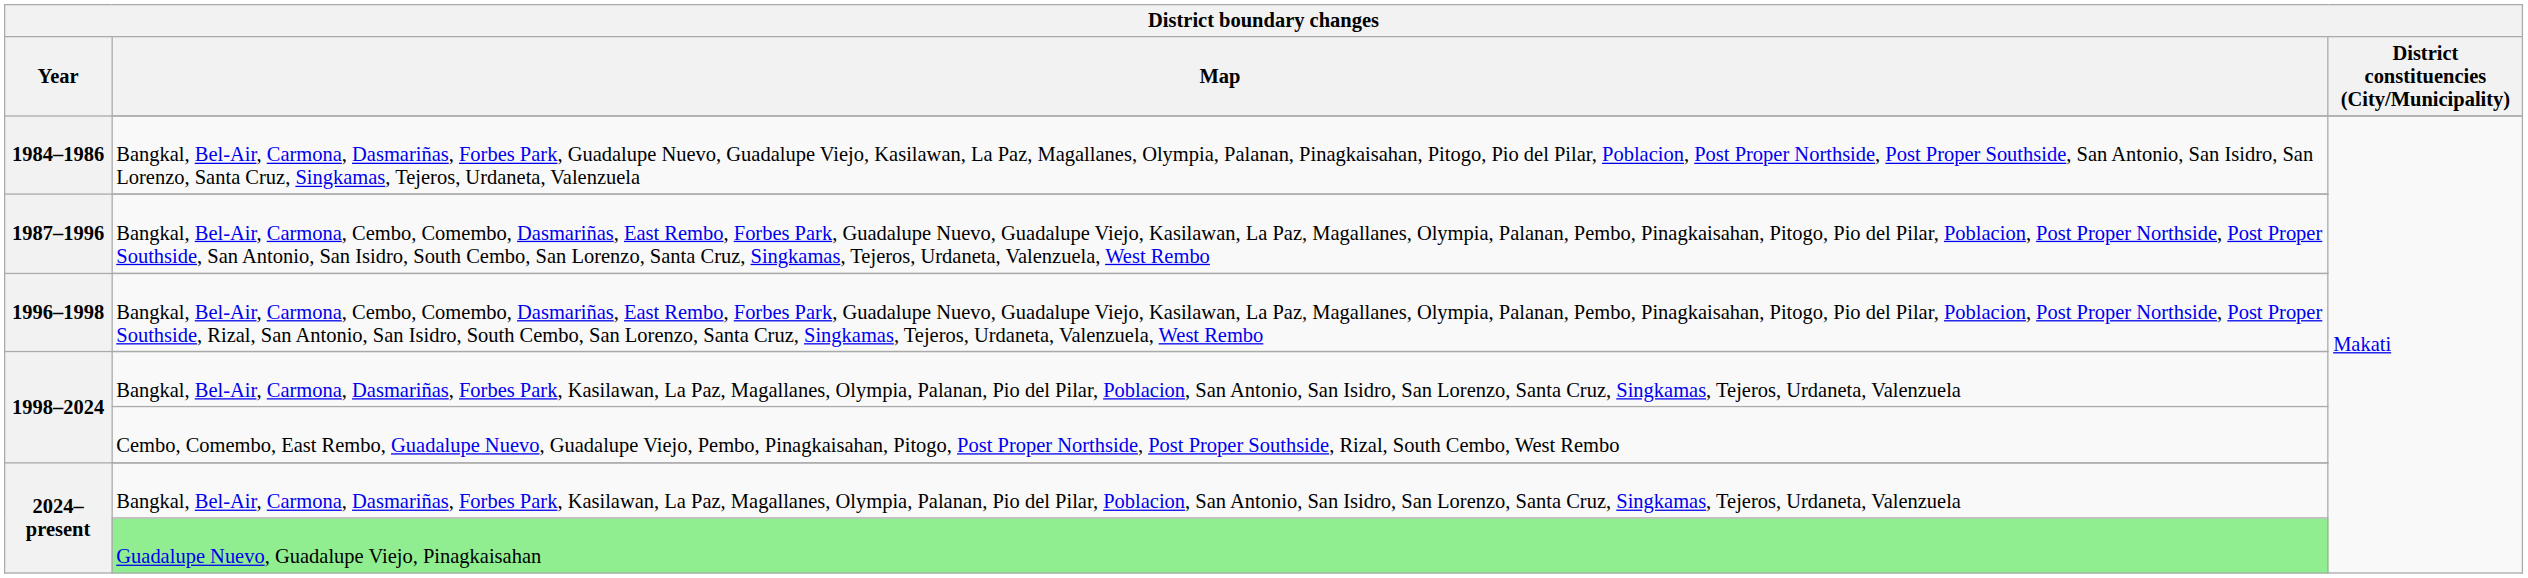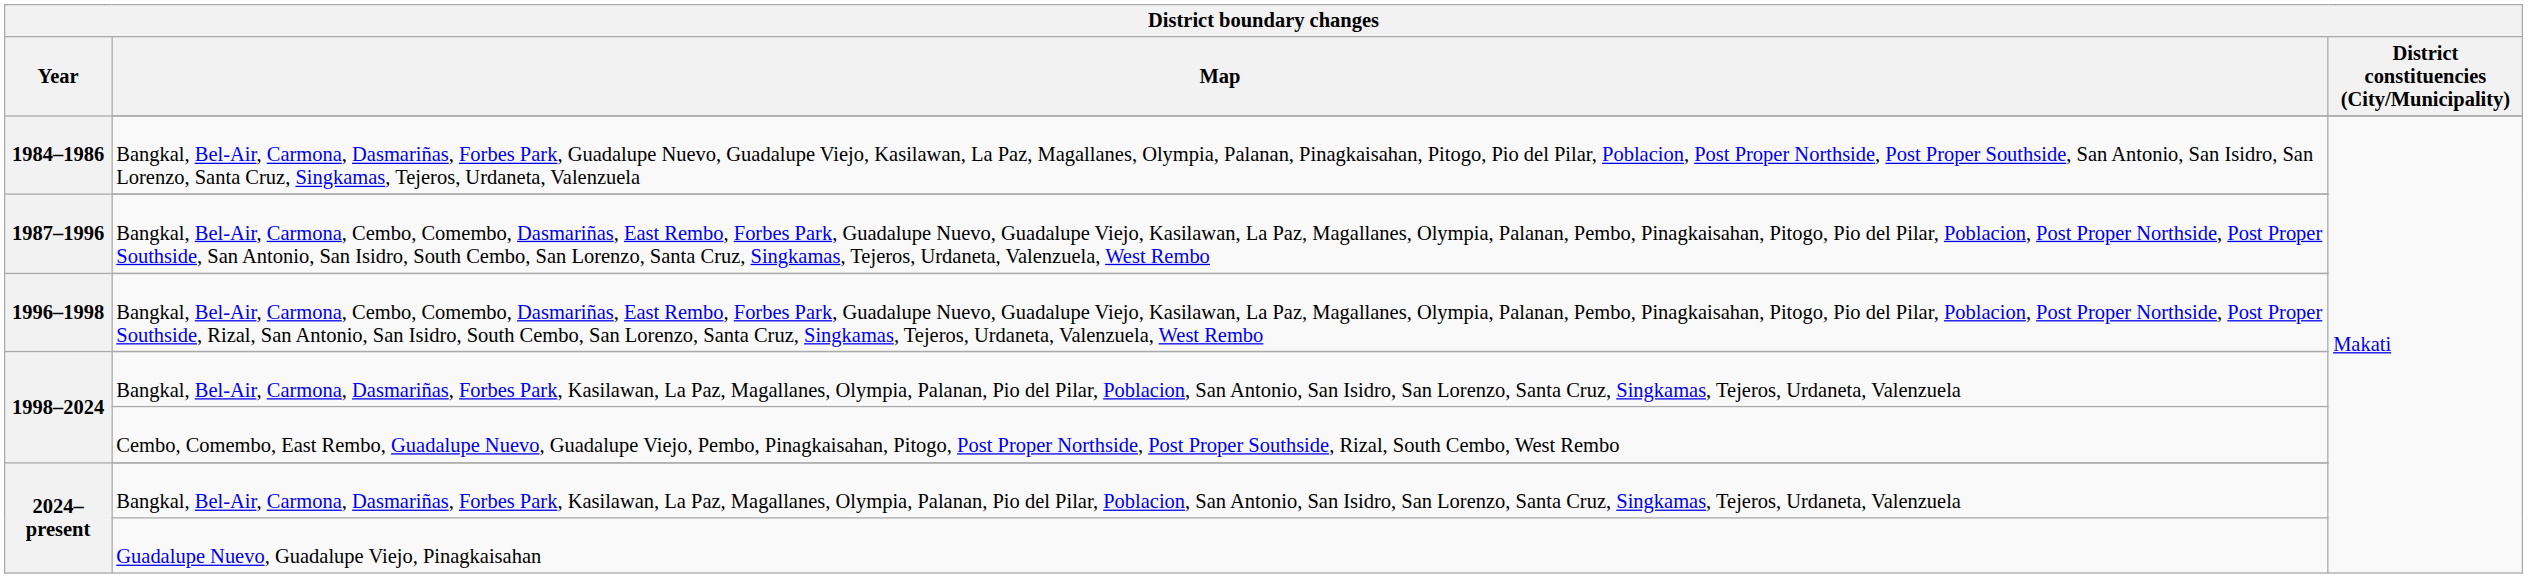(329, 557) lightgreen background -> (329, 557) no background
